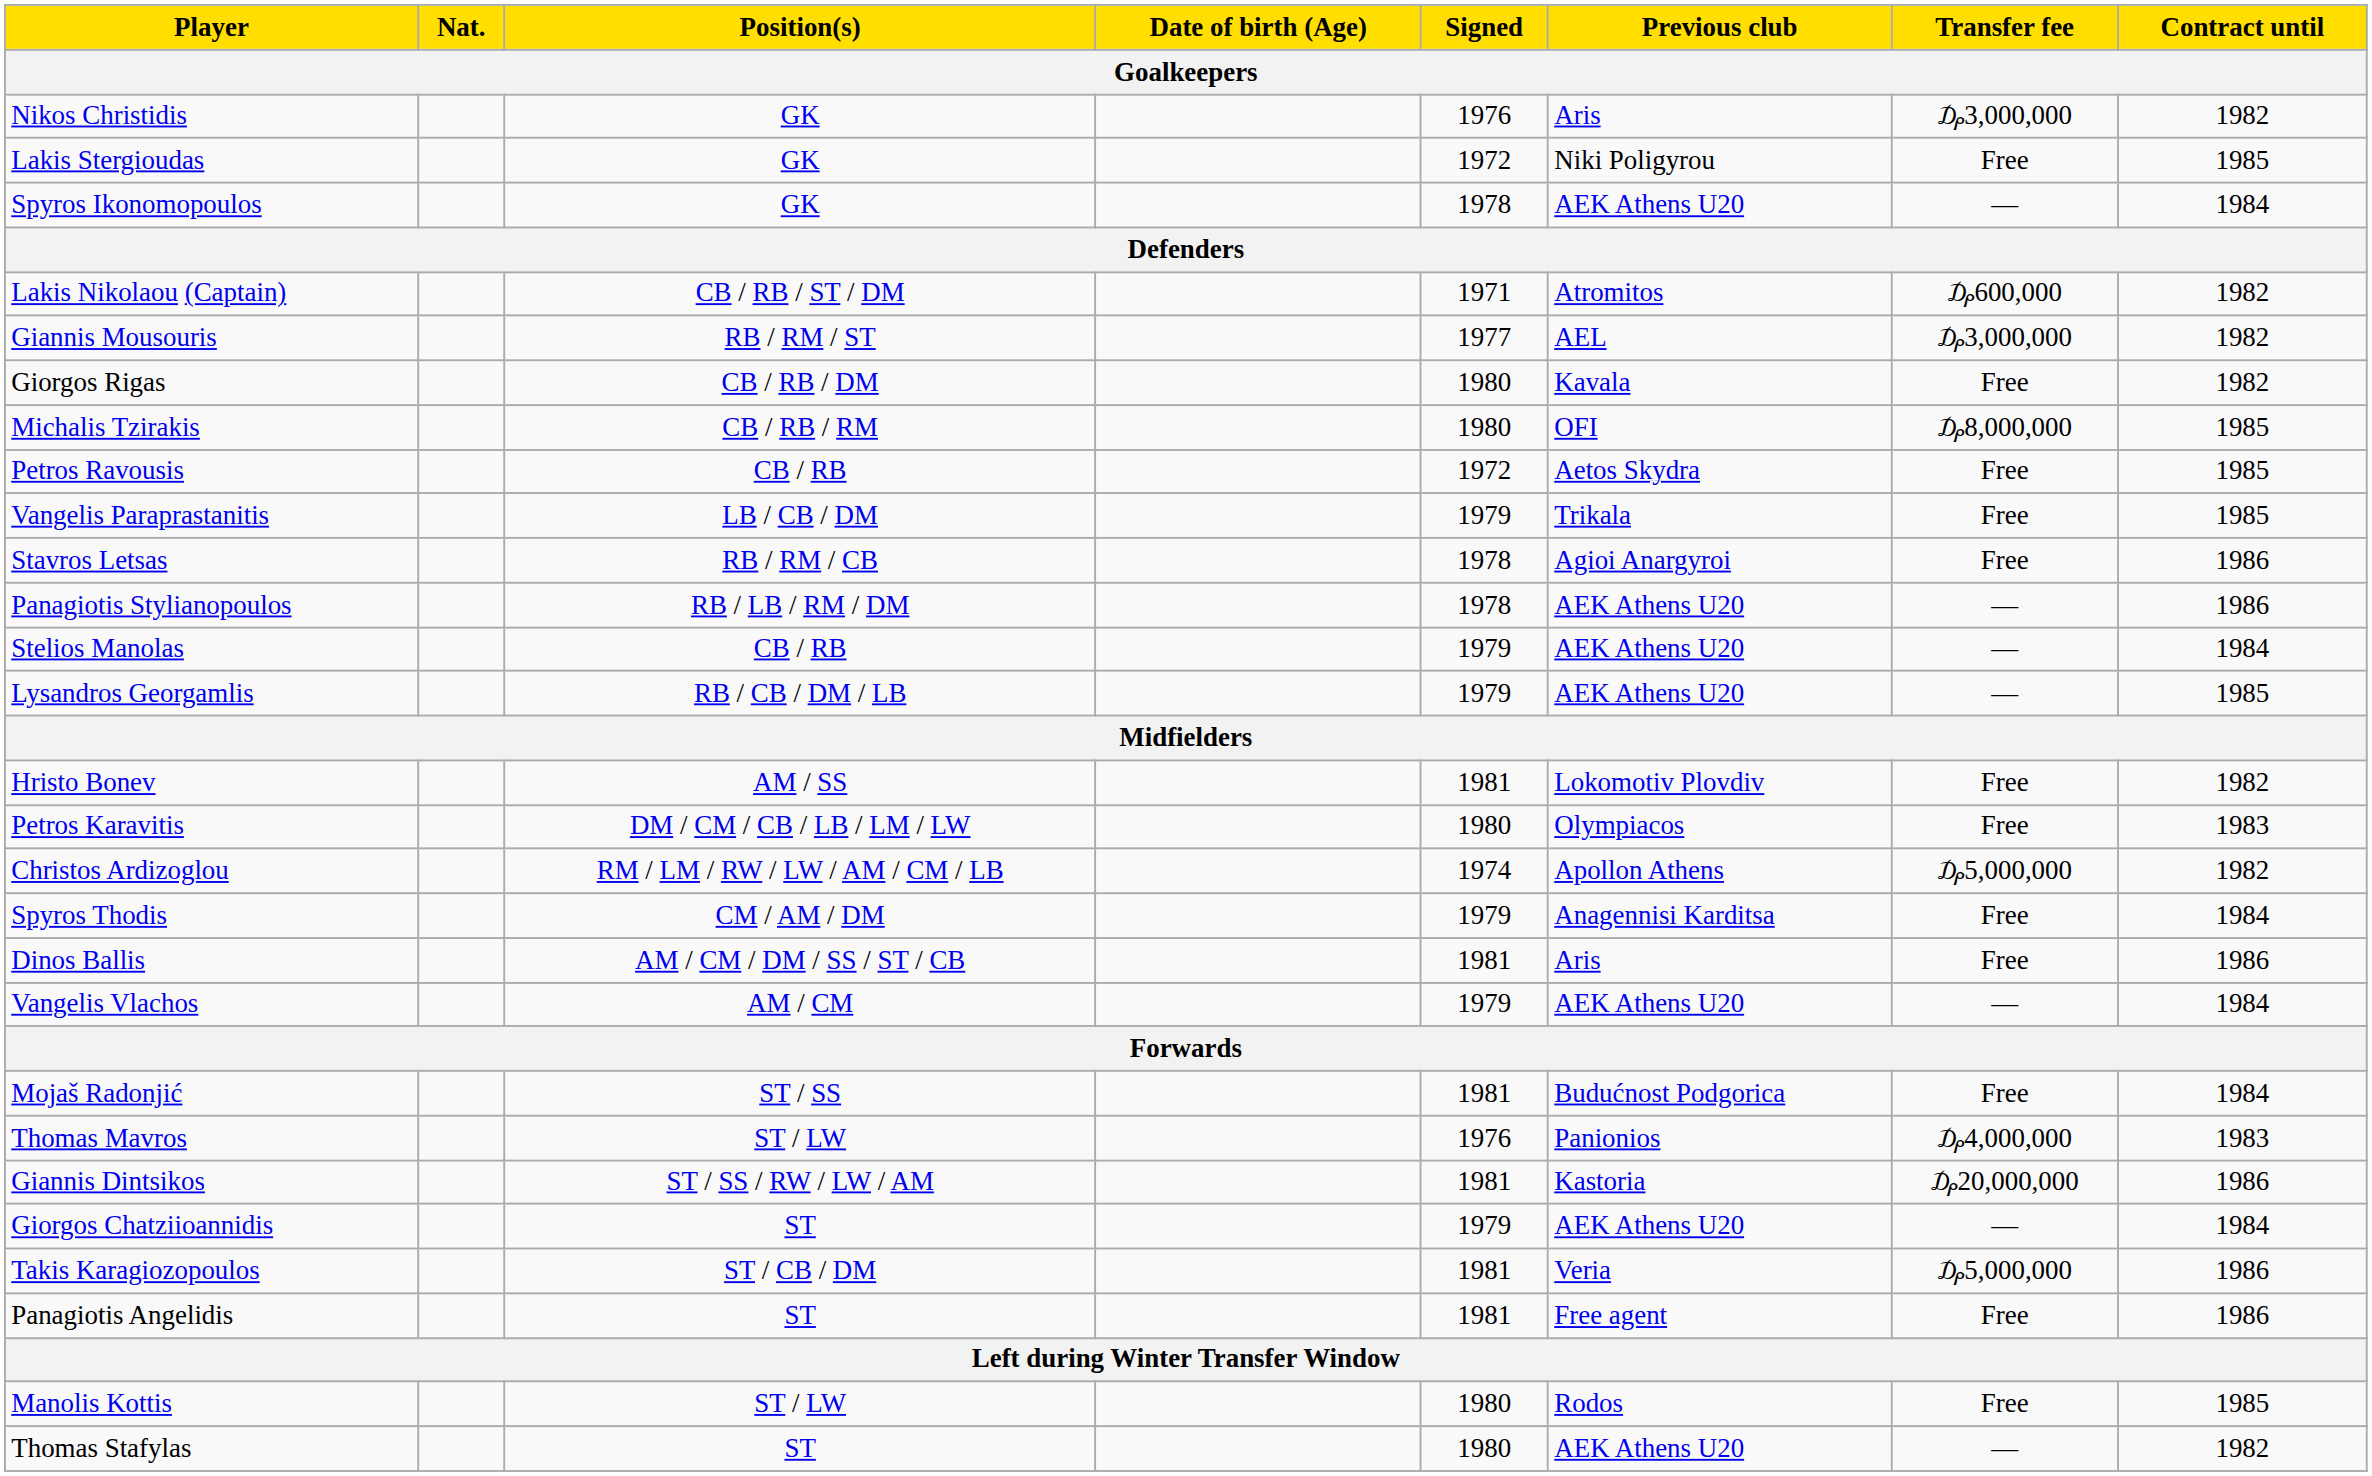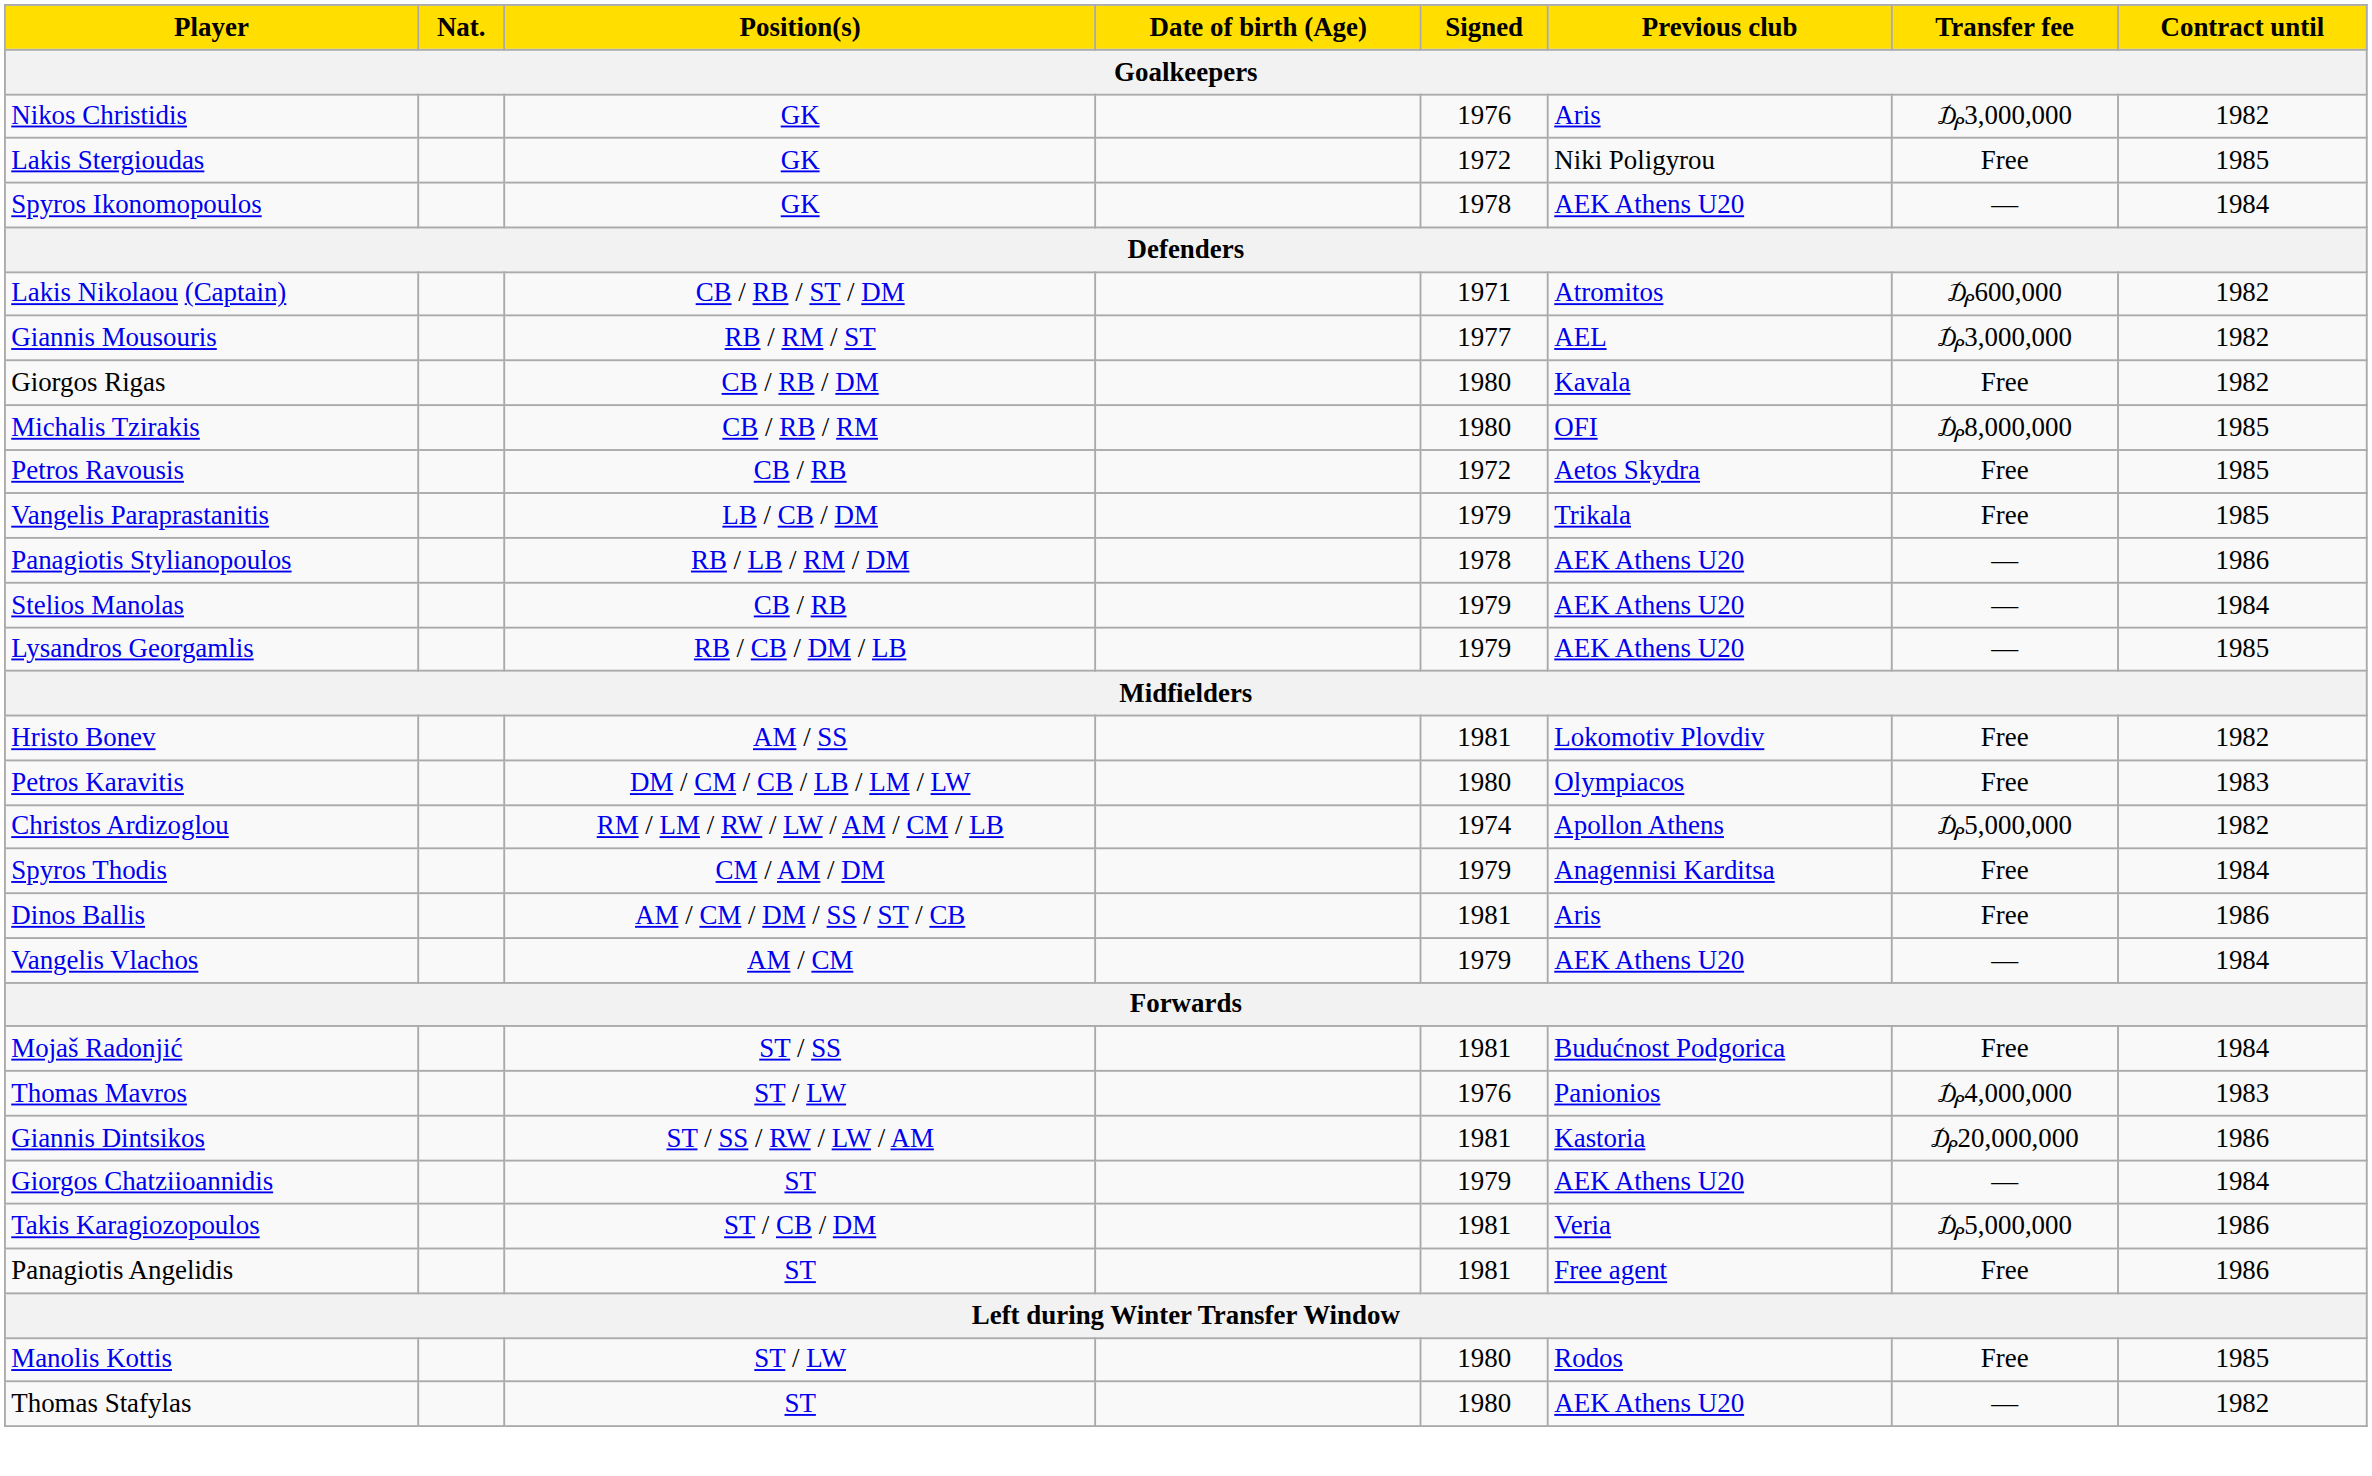- row: (89, 560)
